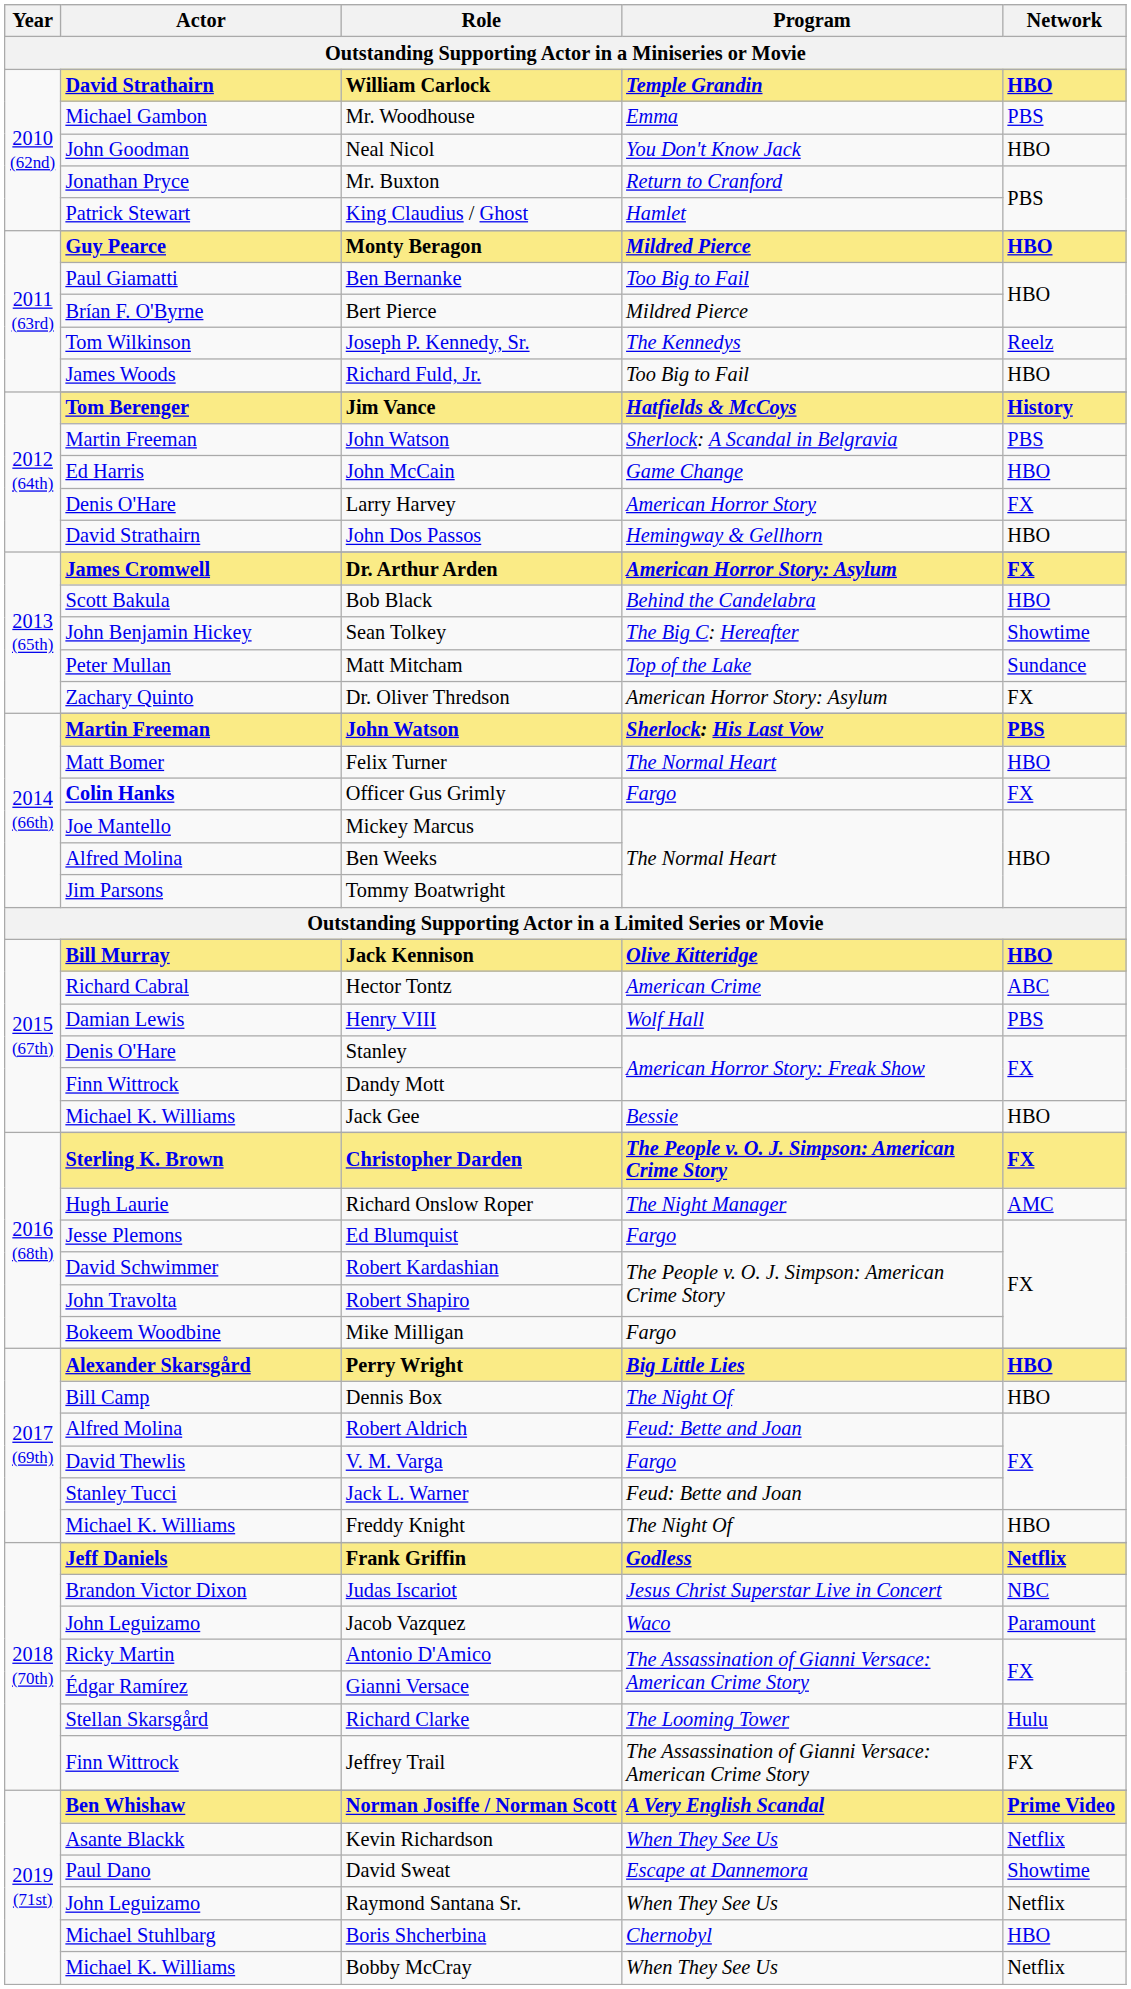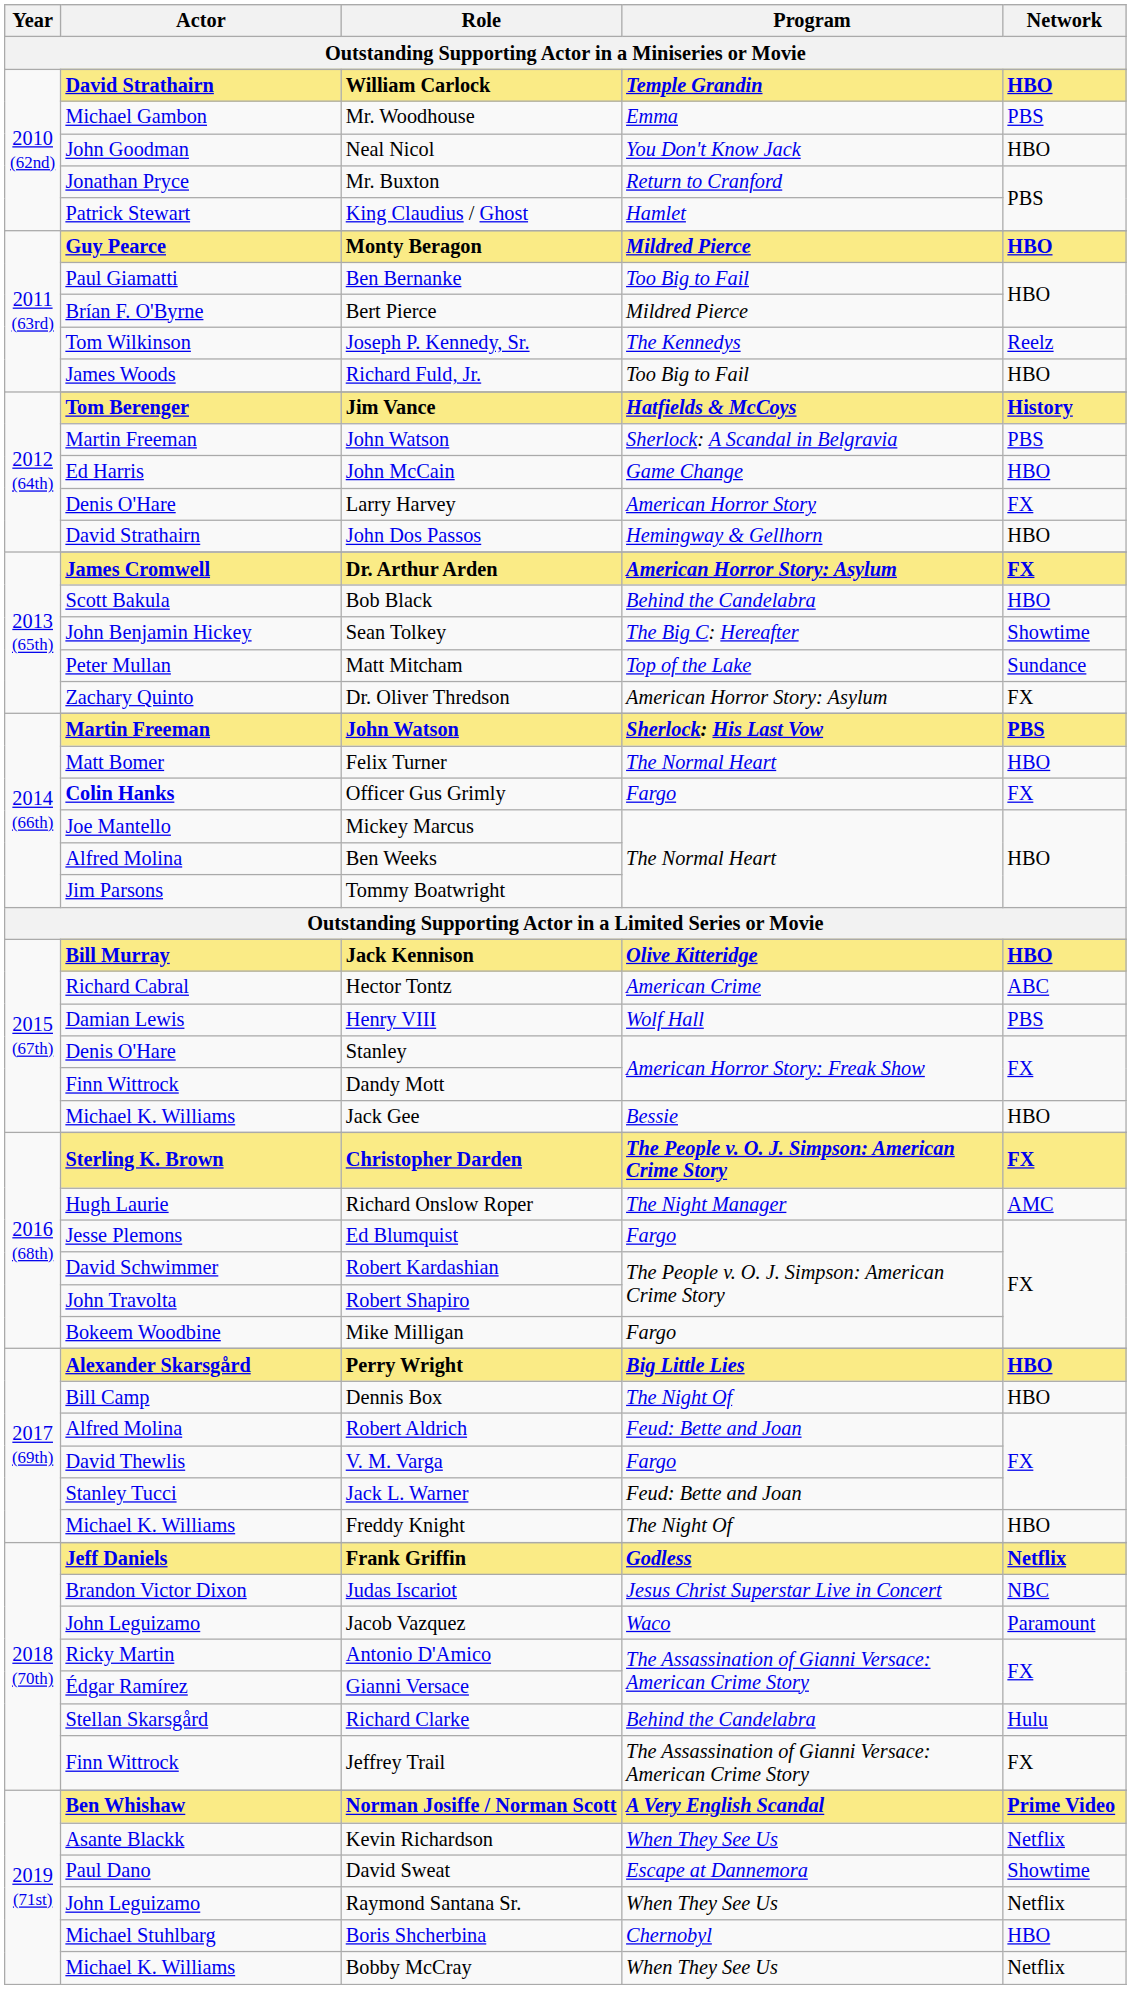(708, 1719) The Looming Tower -> (721, 1719) Behind the Candelabra
